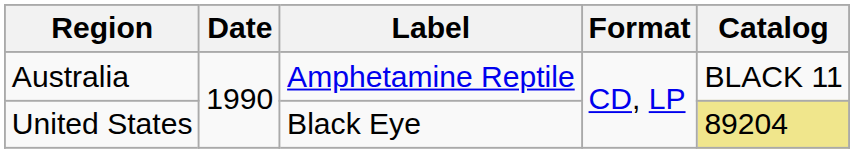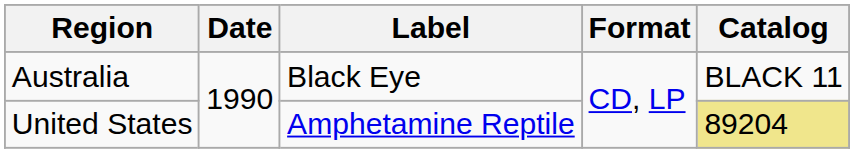(431, 76) Amphetamine Reptile -> (354, 76) Black Eye
(354, 123) Black Eye -> (431, 123) Amphetamine Reptile
